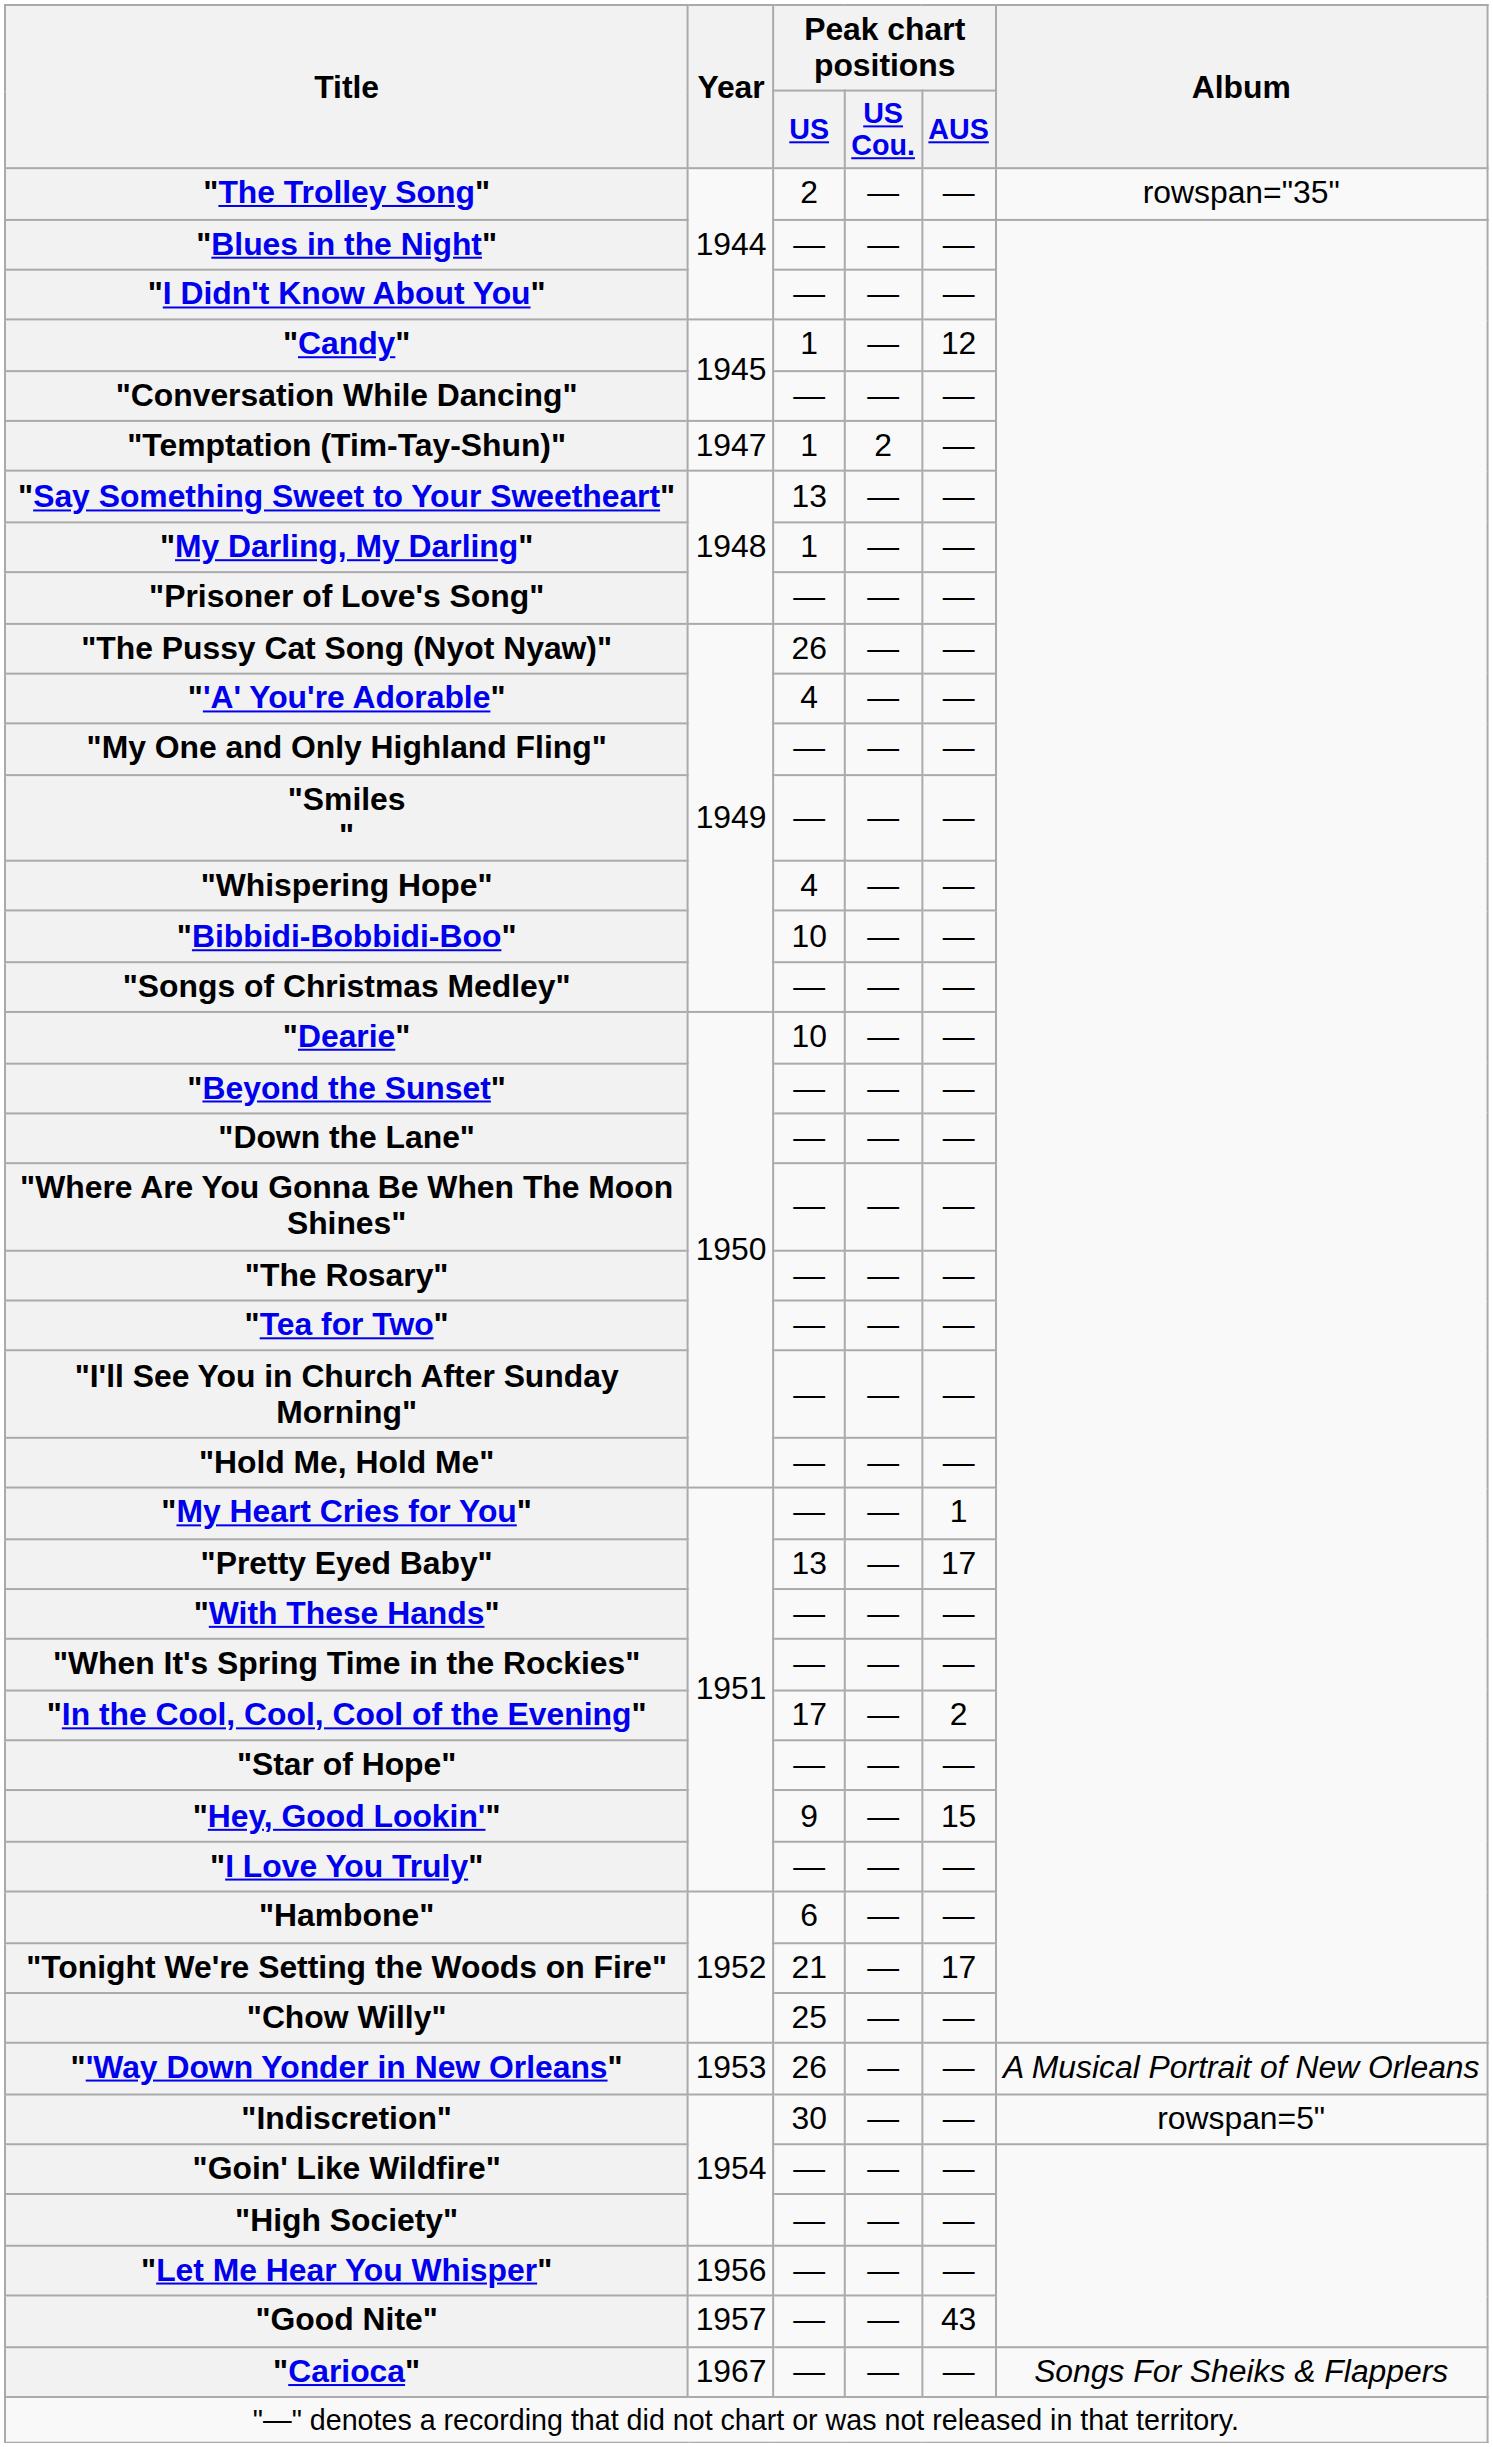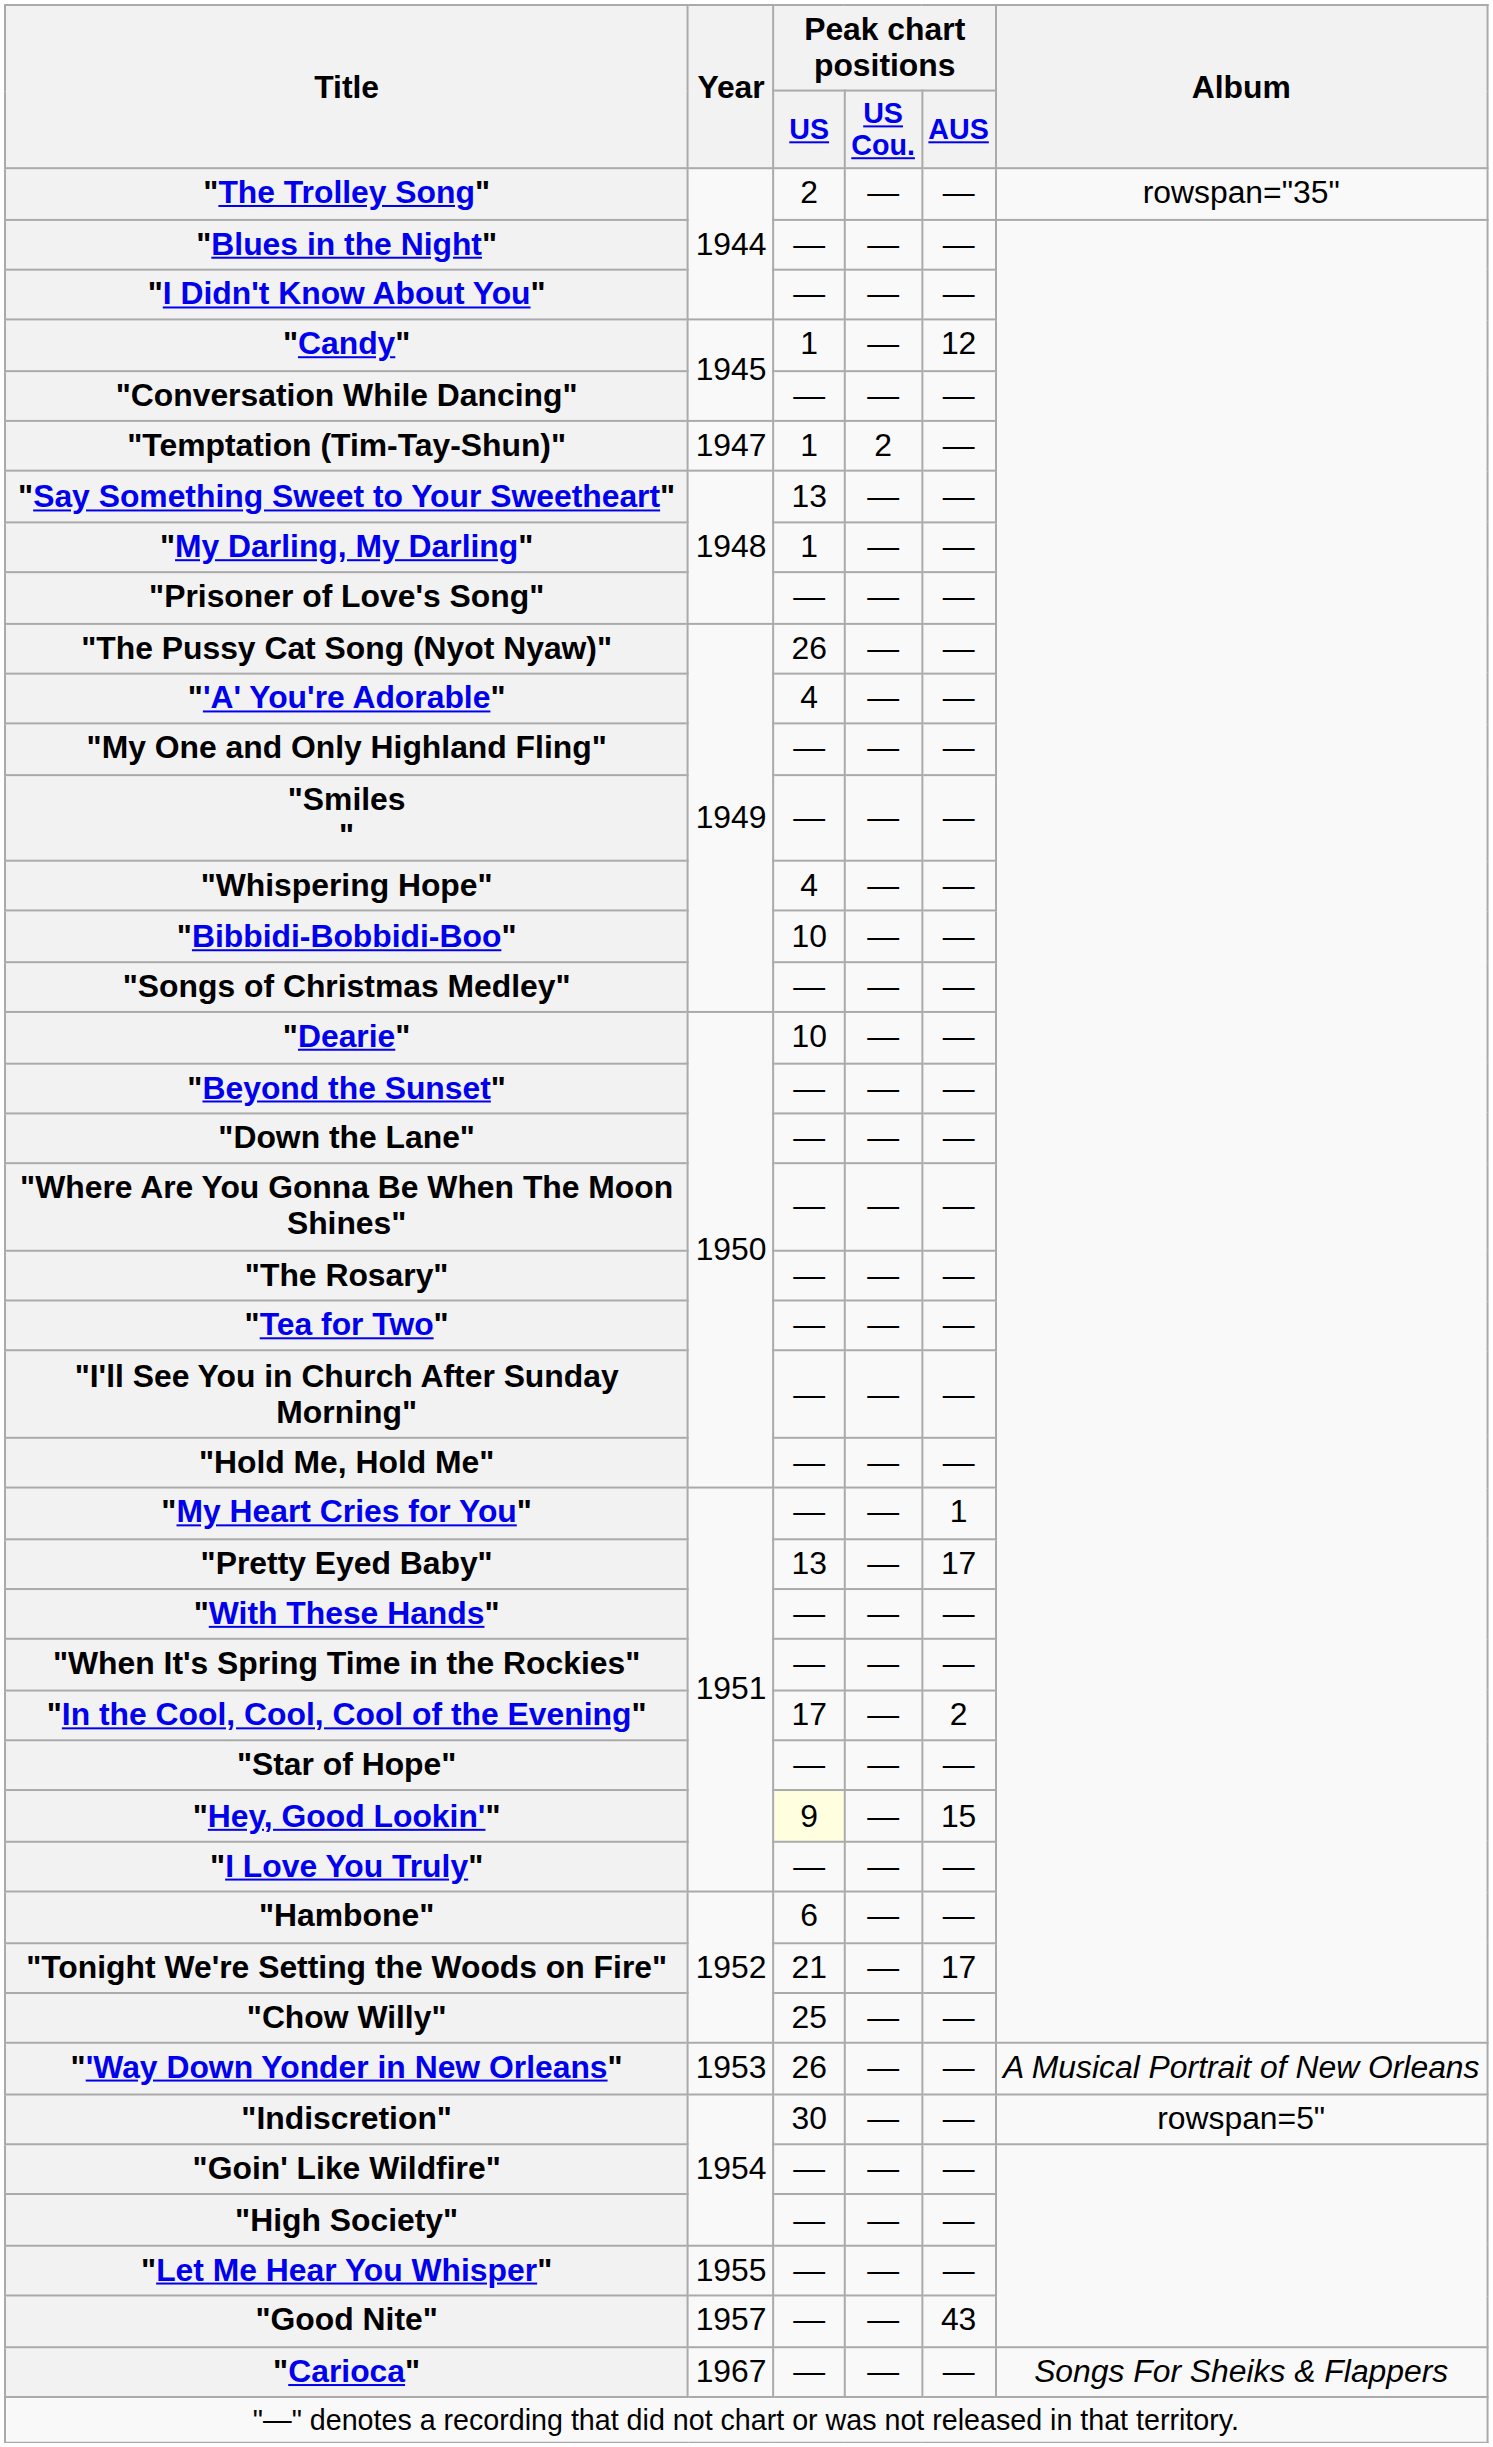(809, 1815) no background -> (809, 1815) lightyellow background
(731, 2269) 1956 -> (731, 2269) 1955
